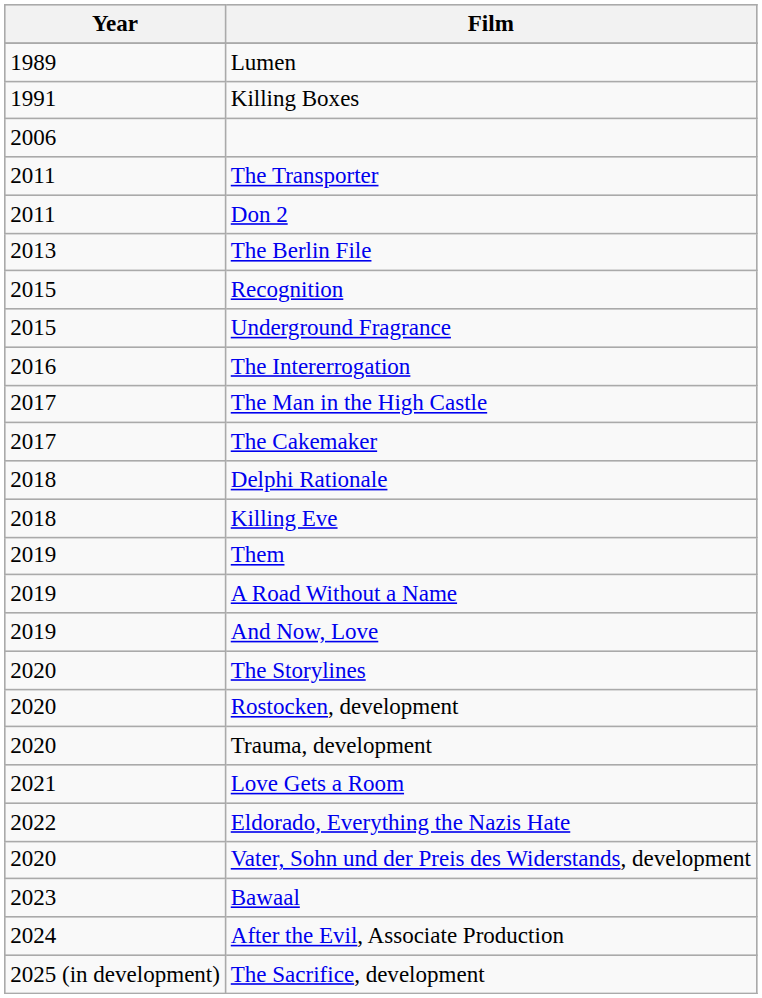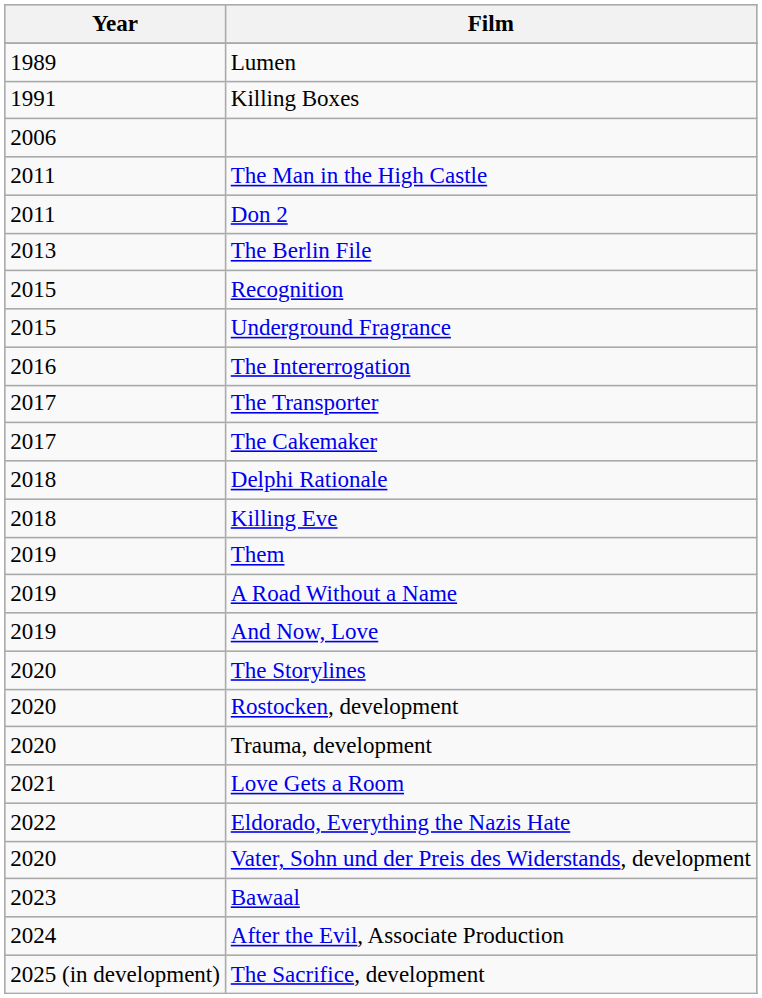(305, 175) The Transporter -> (359, 175) The Man in the High Castle
(359, 403) The Man in the High Castle -> (305, 403) The Transporter
